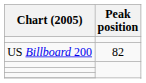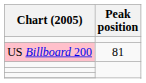(50, 52) no background -> (50, 52) pink background
(118, 52) 82 -> (118, 52) 81
